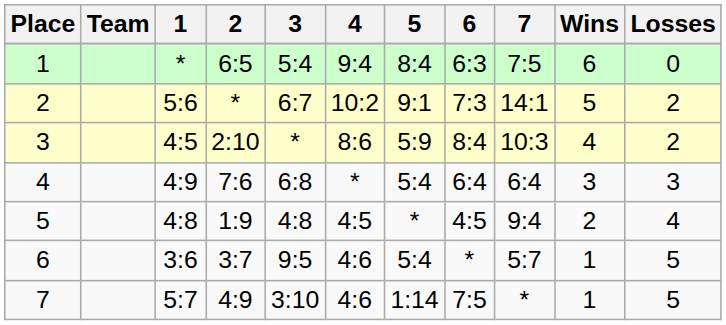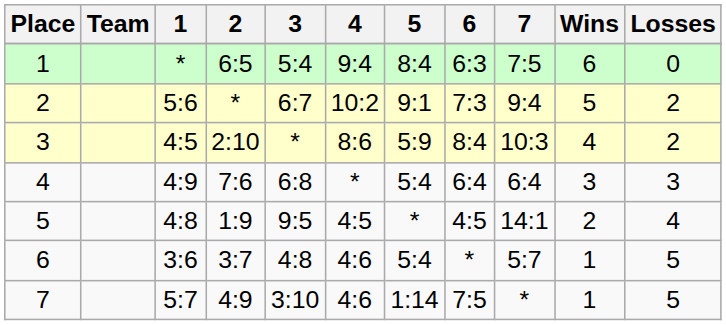(524, 102) 14:1 -> (524, 102) 9:4
(295, 220) 4:8 -> (295, 220) 9:5
(524, 220) 9:4 -> (524, 220) 14:1
(295, 260) 9:5 -> (295, 260) 4:8
